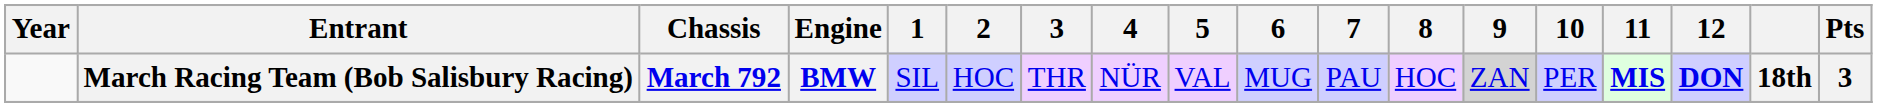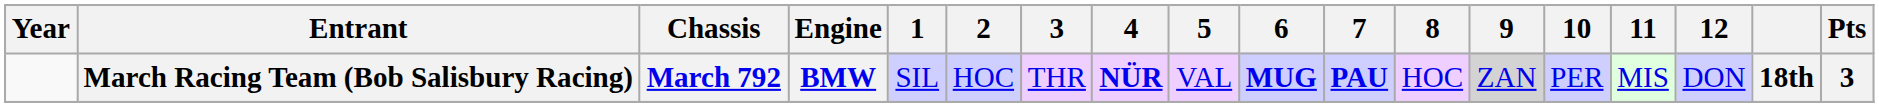(1130, 76) normal -> (1131, 76) bold
(1278, 76) normal -> (1281, 76) bold
(1353, 76) normal -> (1359, 76) bold
(1638, 76) bold -> (1643, 76) normal
(1711, 76) bold -> (1714, 76) normal
